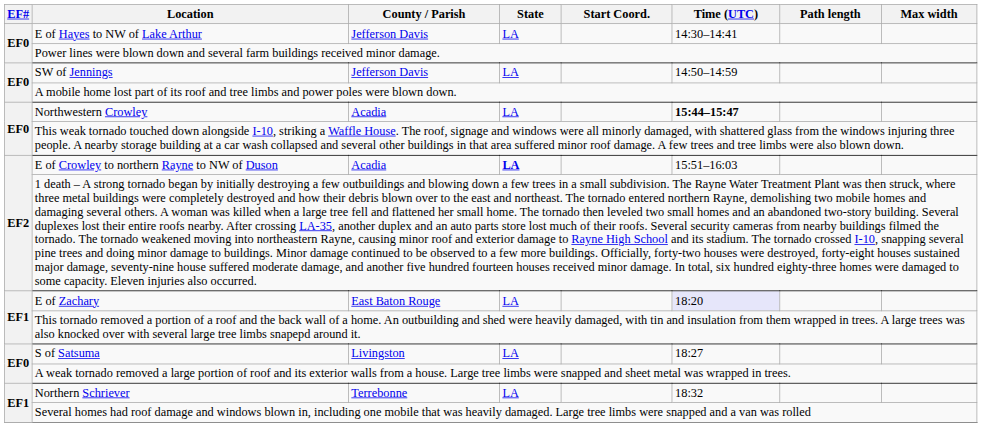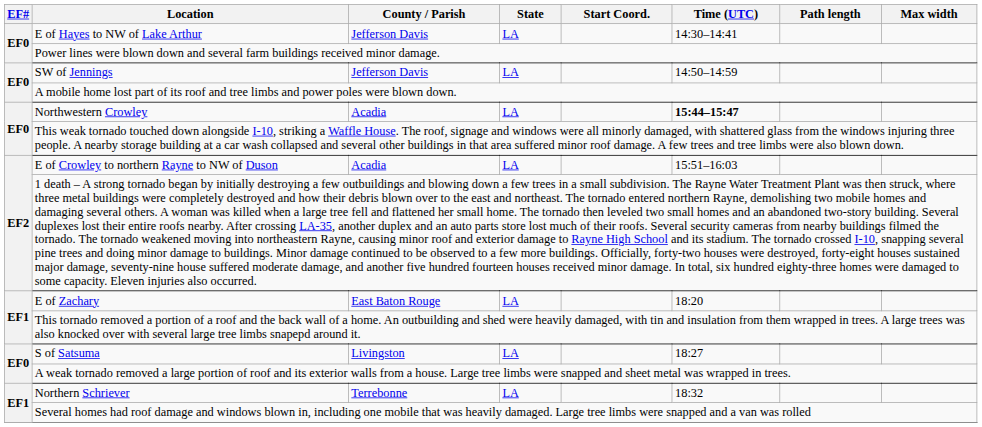(511, 164) bold -> (511, 164) normal
(689, 300) lavender background -> (689, 300) no background
